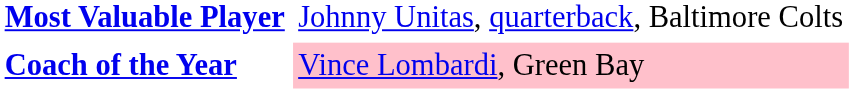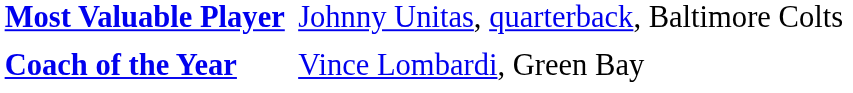(471, 65) pink background -> (471, 65) no background
